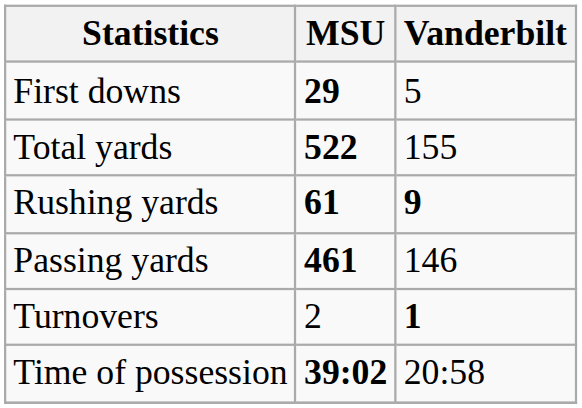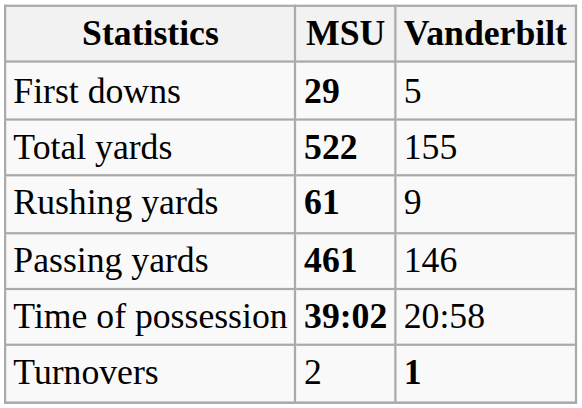(413, 203) bold -> (413, 203) normal
rows swapped: (86, 316) <-> (150, 372)
